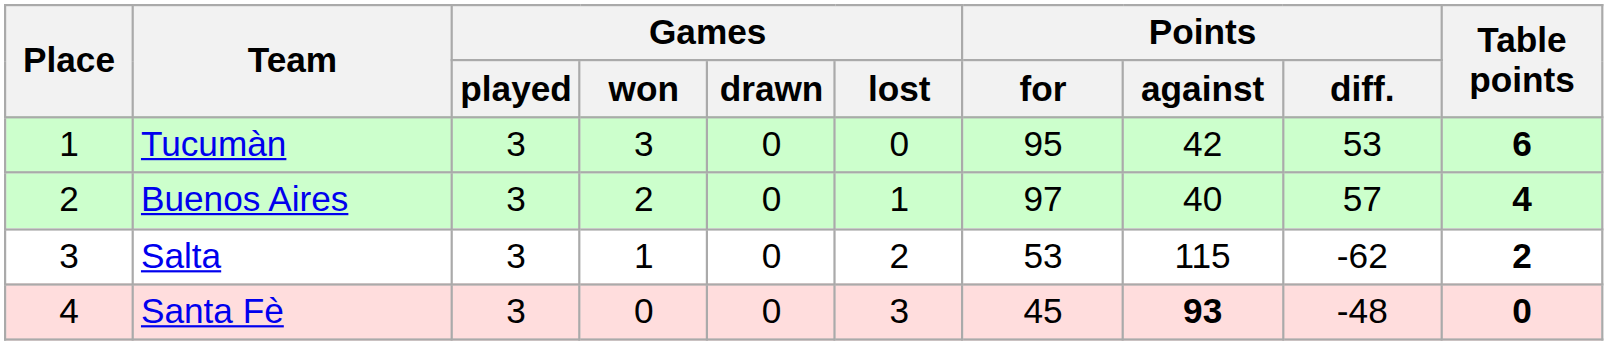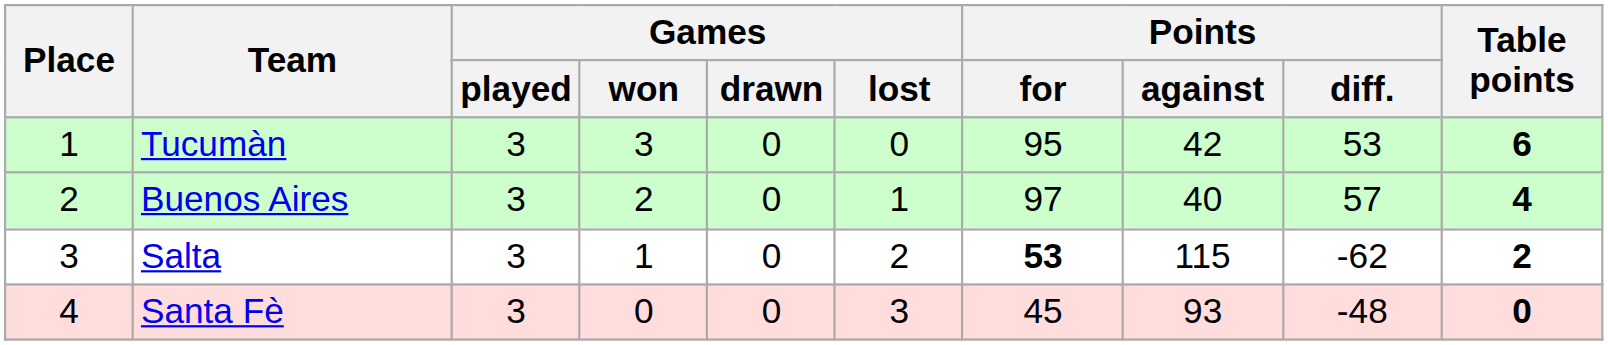(1043, 255) normal -> (1043, 255) bold
(1203, 311) bold -> (1203, 311) normal
